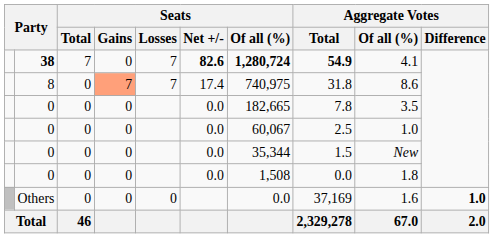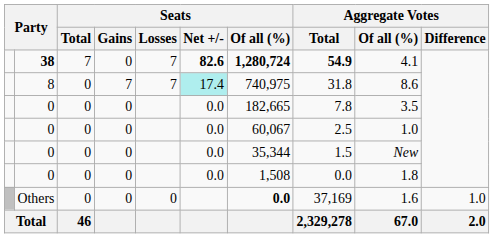(129, 84) lightsalmon background -> (129, 84) no background
(212, 84) no background -> (212, 84) paleturquoise background
(281, 198) normal -> (281, 198) bold
(477, 198) bold -> (477, 198) normal
